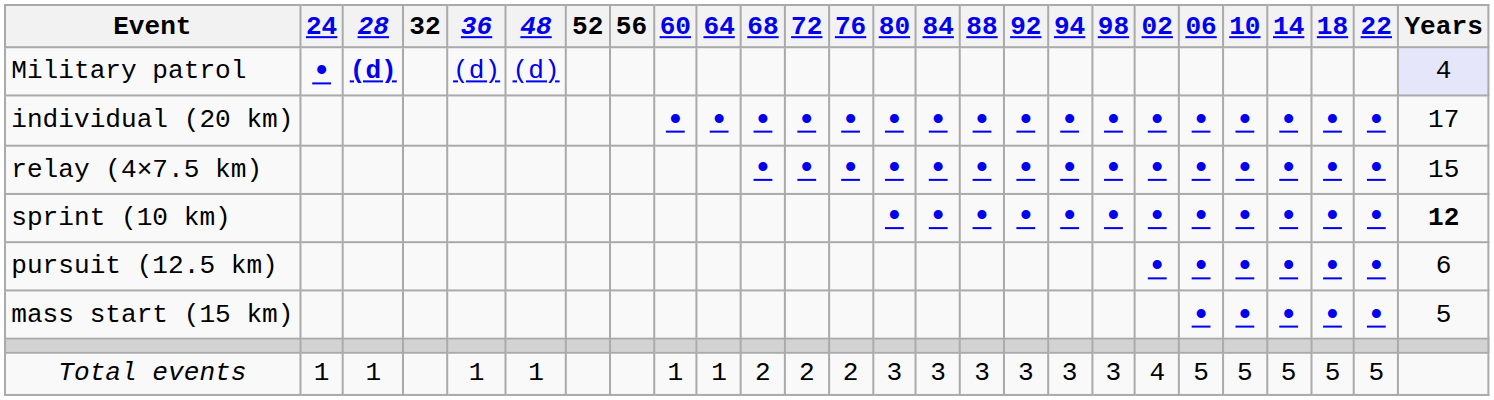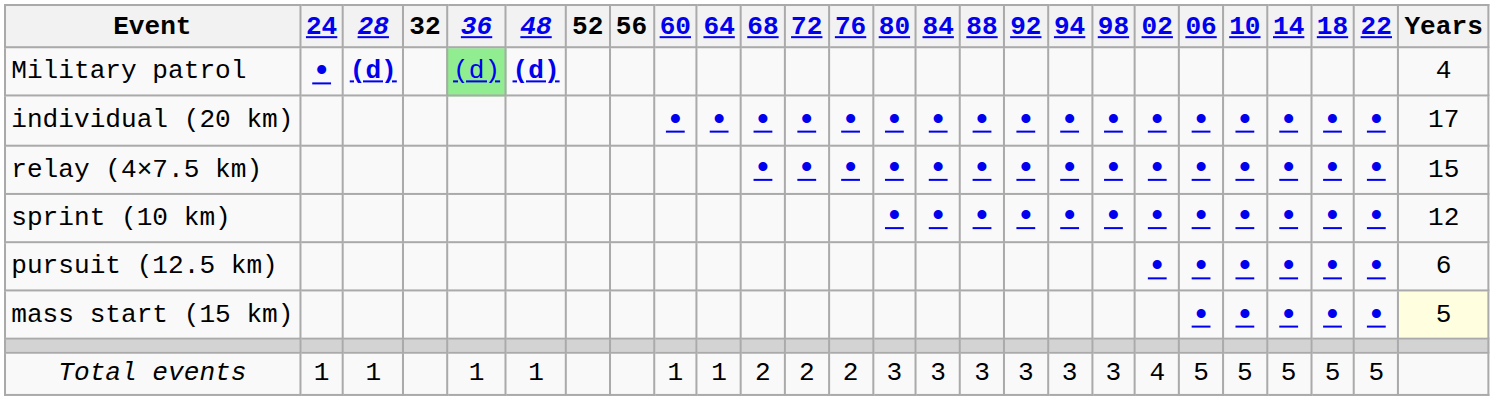(477, 72) no background -> (477, 72) lightgreen background
(536, 72) normal -> (536, 72) bold
(1444, 72) lavender background -> (1444, 72) no background
(1444, 218) bold -> (1444, 218) normal
(1444, 315) no background -> (1444, 315) lightyellow background
